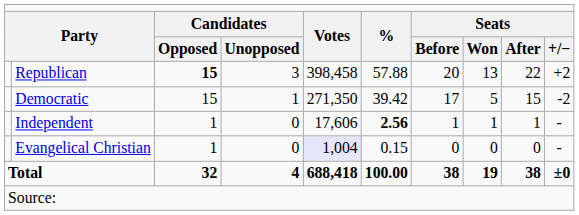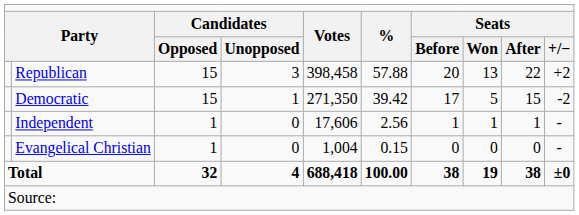(209, 73) bold -> (209, 73) normal
(394, 123) bold -> (394, 123) normal
(340, 148) lavender background -> (340, 148) no background
